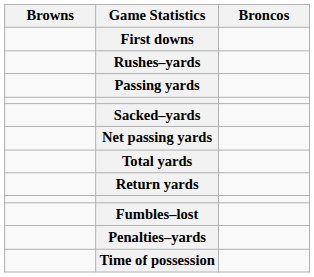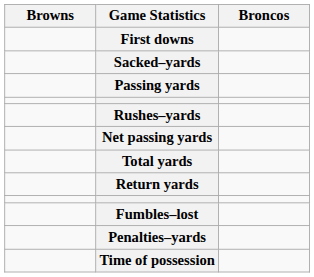rows swapped: (50, 62) <-> (50, 115)
